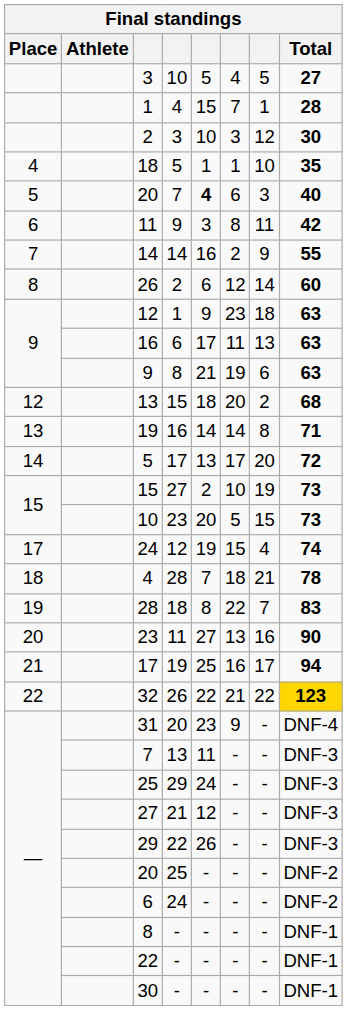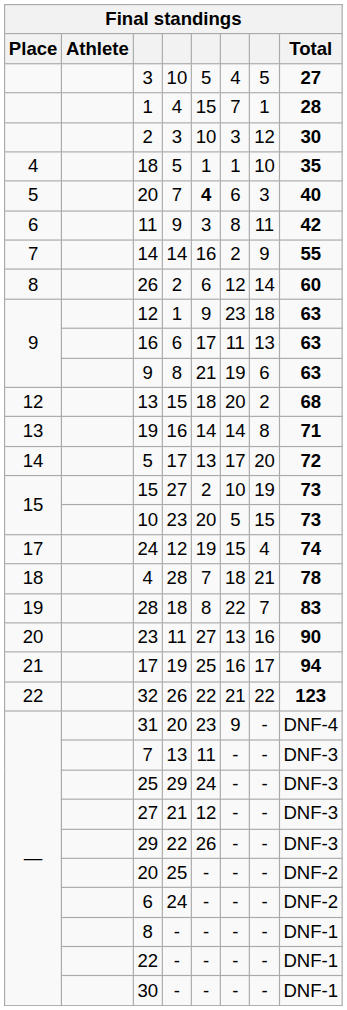(311, 696) gold background -> (311, 696) no background
